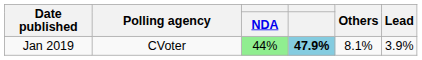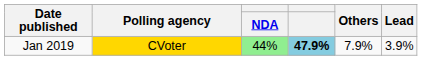(167, 46) no background -> (167, 46) gold background
(358, 46) 8.1% -> (358, 46) 7.9%
